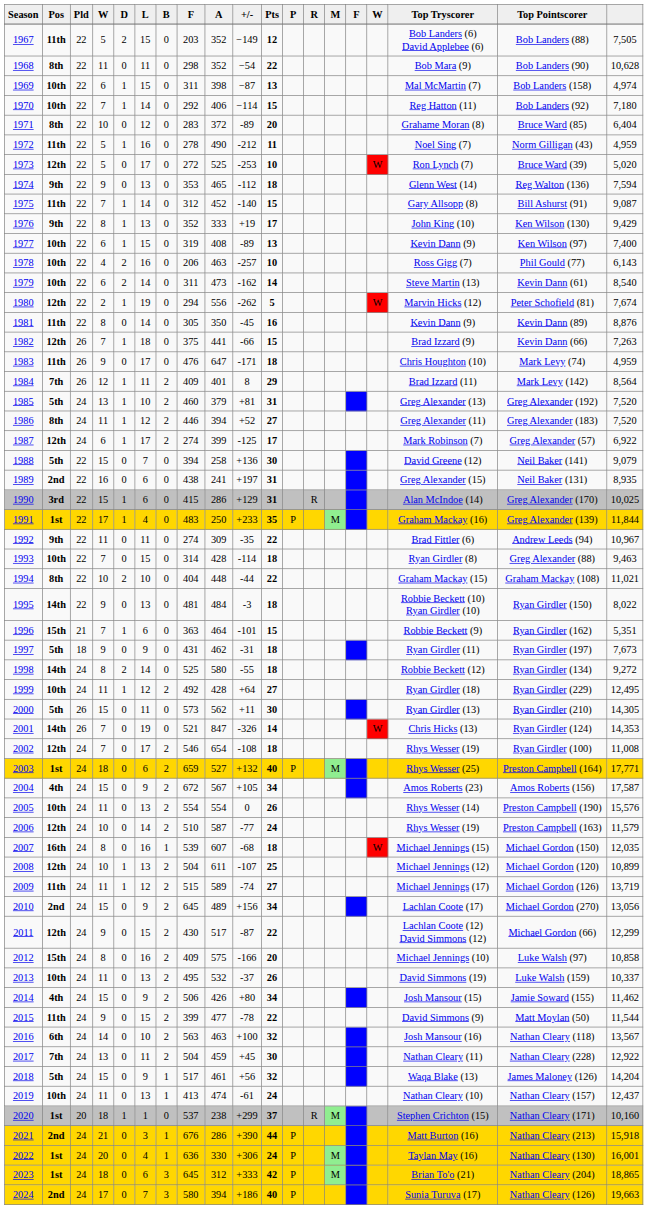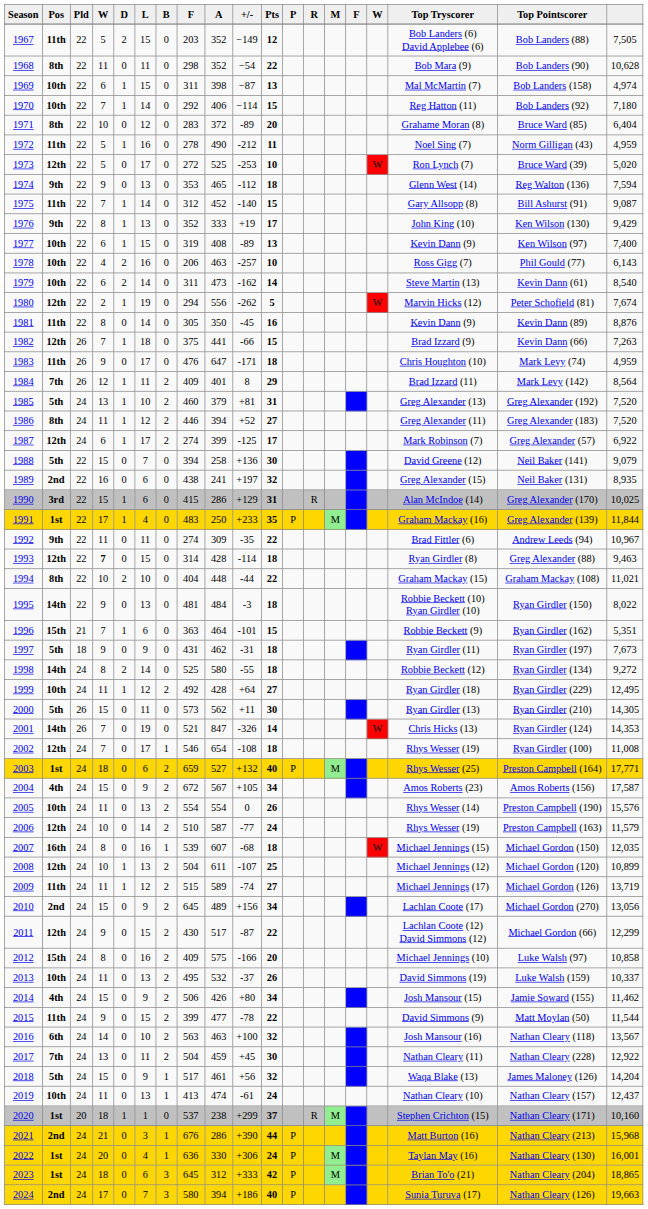(272, 480) 31 -> (272, 480) 32
(56, 559) 10th -> (56, 559) 12th
(103, 559) normal -> (103, 559) bold
(166, 748) 2 -> (166, 748) 1
(625, 1135) 15,918 -> (625, 1135) 15,968
